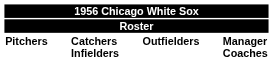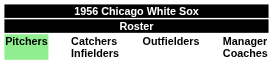(26, 41) no background -> (26, 41) lightgreen background
